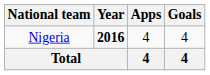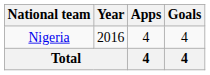(111, 37) bold -> (111, 37) normal
